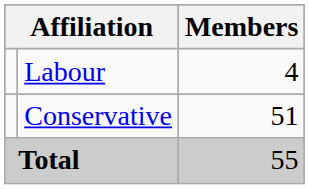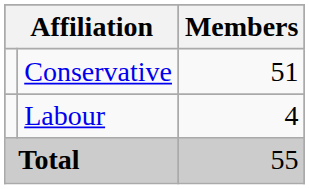rows swapped: (98, 115) <-> (65, 71)
